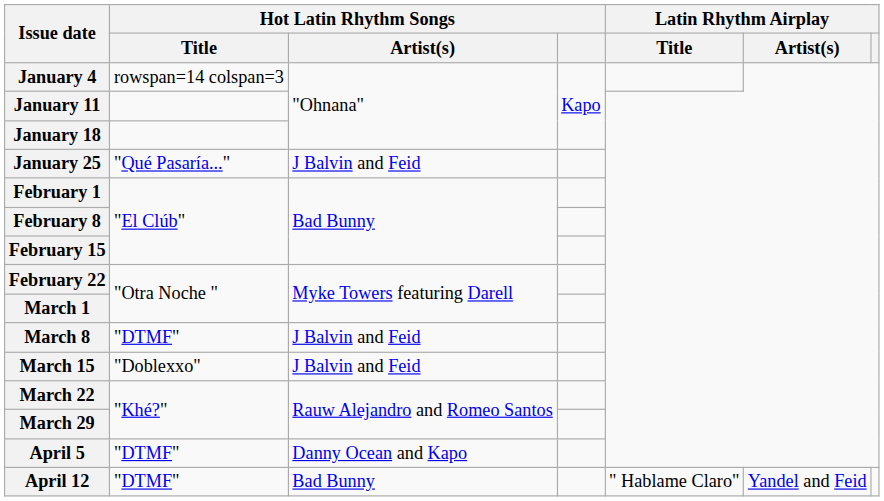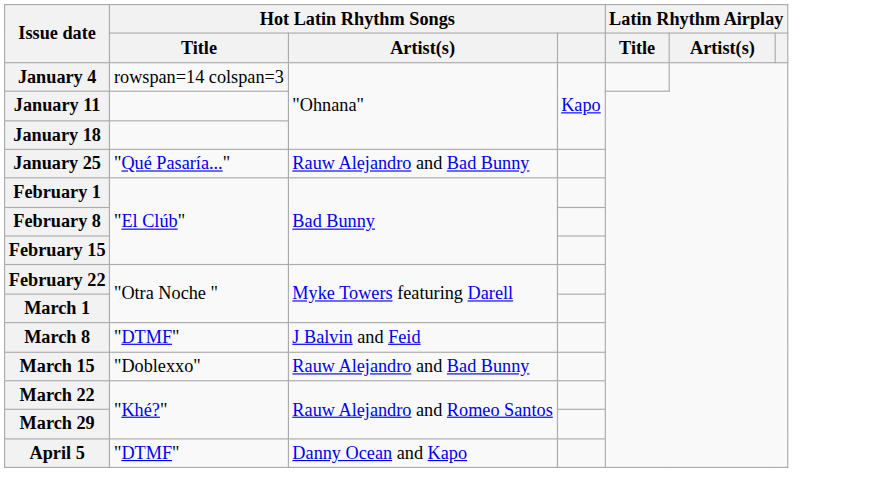(356, 163) J Balvin and Feid -> (411, 163) Rauw Alejandro and Bad Bunny
(356, 366) J Balvin and Feid -> (411, 366) Rauw Alejandro and Bad Bunny
- row: (57, 481)
